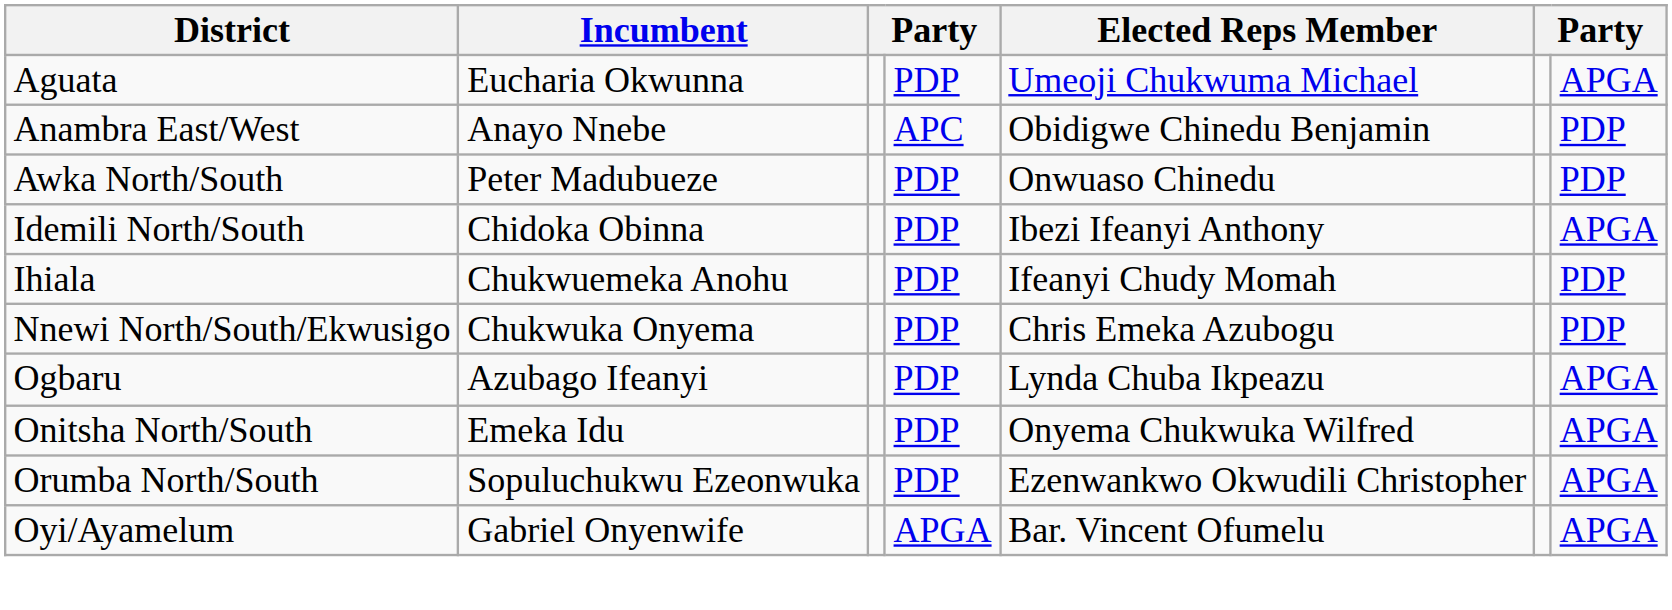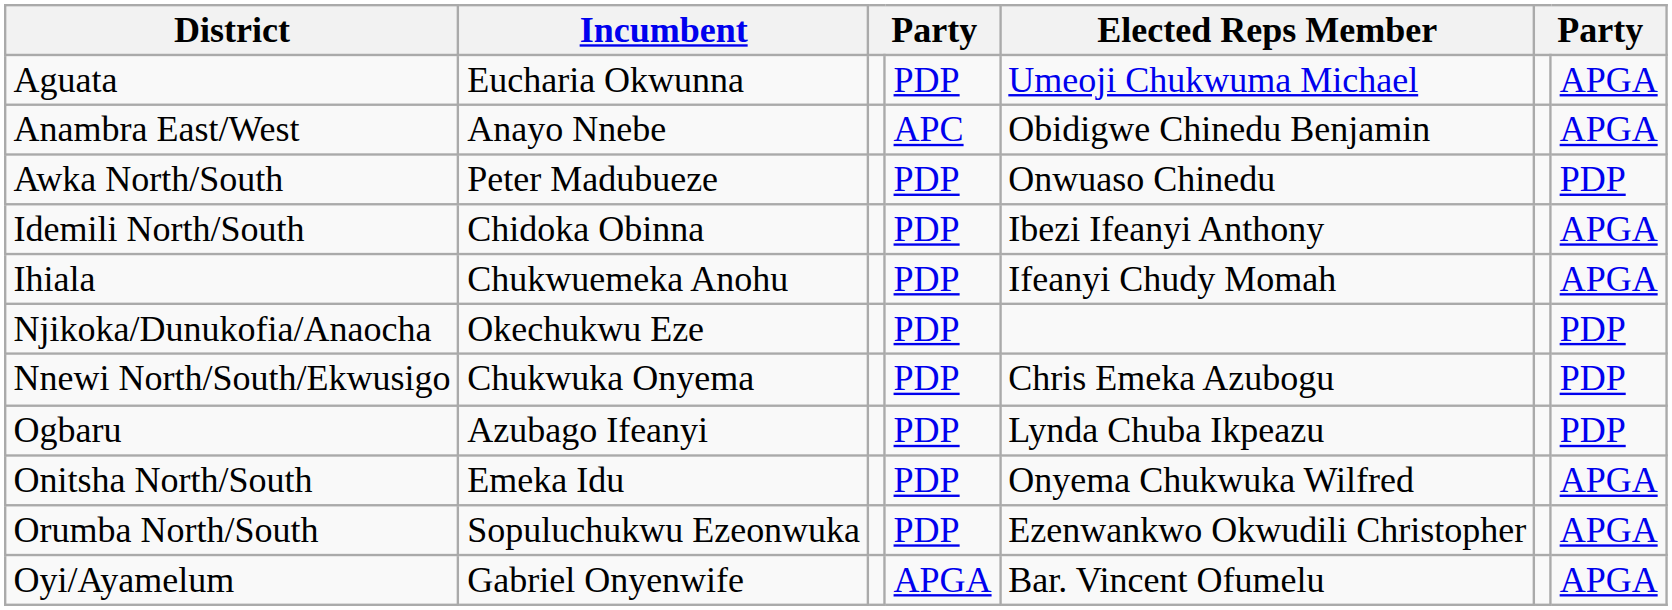(1593, 129) PDP -> (1609, 129) APGA
(1593, 279) PDP -> (1609, 279) APGA
+ row: (222, 329)
(1609, 379) APGA -> (1593, 428) PDP
